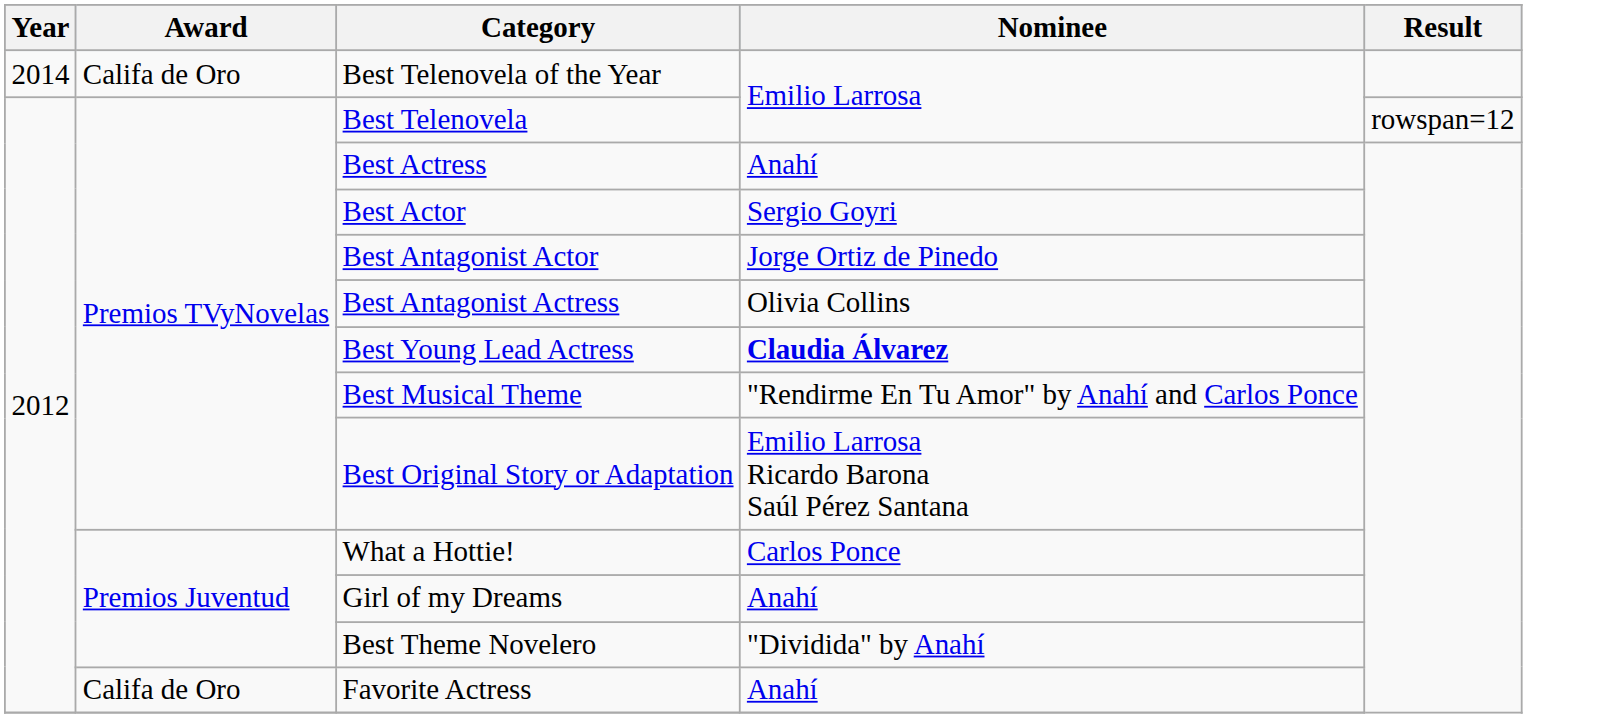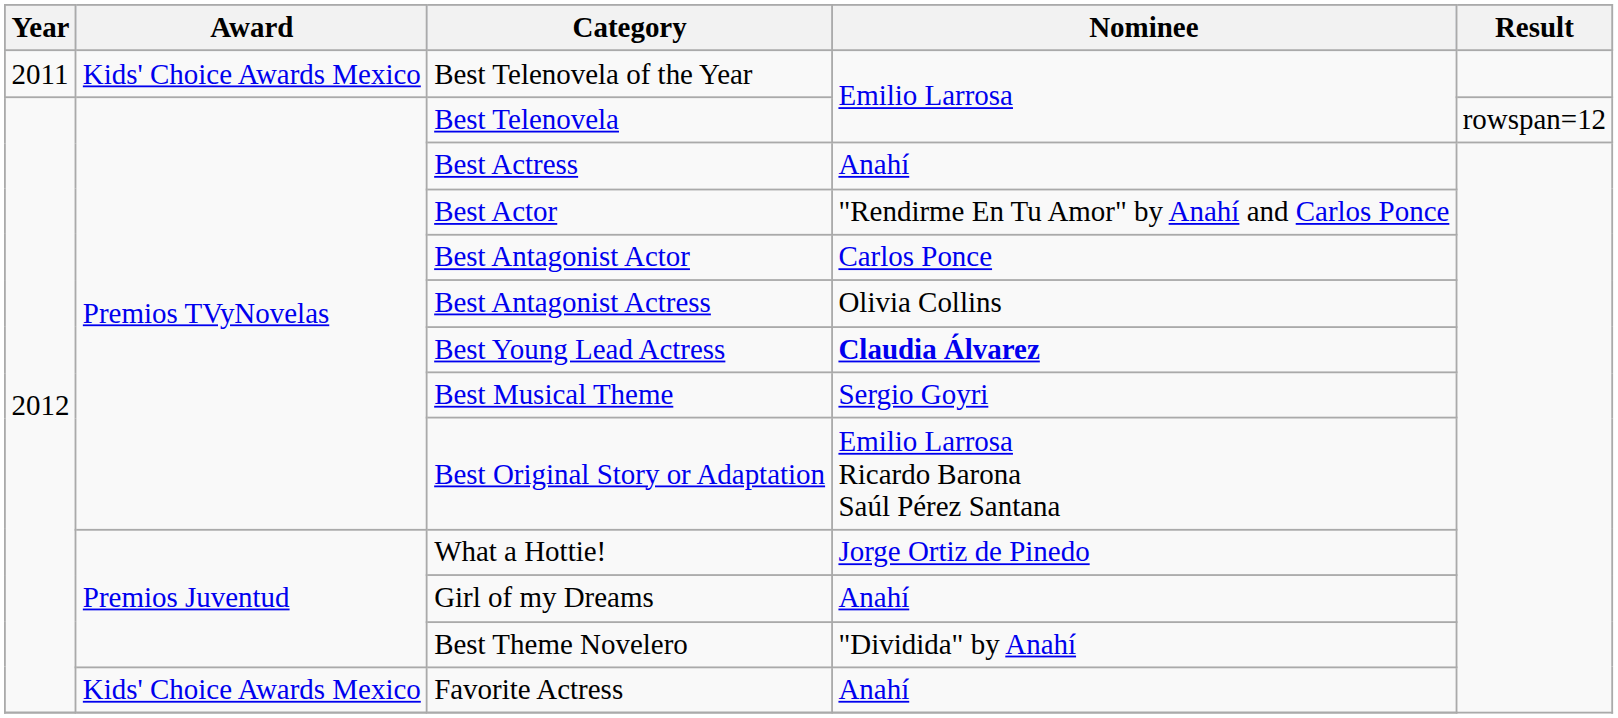(41, 73) 2014 -> (40, 73) 2011
(162, 73) Califa de Oro -> (252, 73) Kids' Choice Awards Mexico
(822, 211) Sergio Goyri -> (1144, 211) "Rendirme En Tu Amor" by Anahí and Carlos Ponce
(873, 257) Jorge Ortiz de Pinedo -> (915, 257) Carlos Ponce
(1052, 394) "Rendirme En Tu Amor" by Anahí and Carlos Ponce -> (913, 394) Sergio Goyri
(824, 551) Carlos Ponce -> (964, 551) Jorge Ortiz de Pinedo
(162, 689) Califa de Oro -> (252, 689) Kids' Choice Awards Mexico
